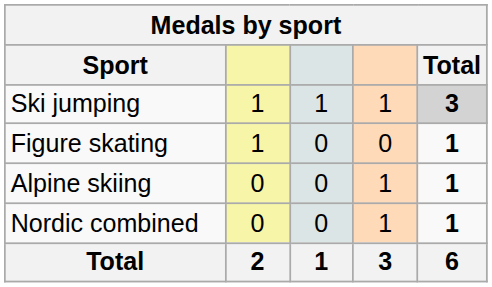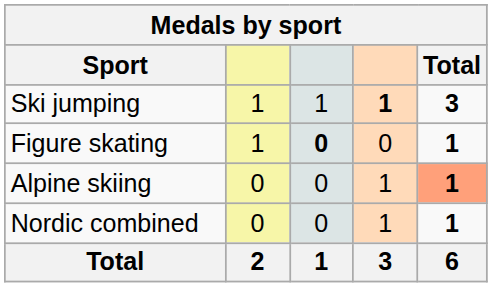(385, 104) normal -> (385, 104) bold
(452, 104) lightgrey background -> (452, 104) no background
(321, 144) normal -> (321, 144) bold
(452, 183) no background -> (452, 183) lightsalmon background
